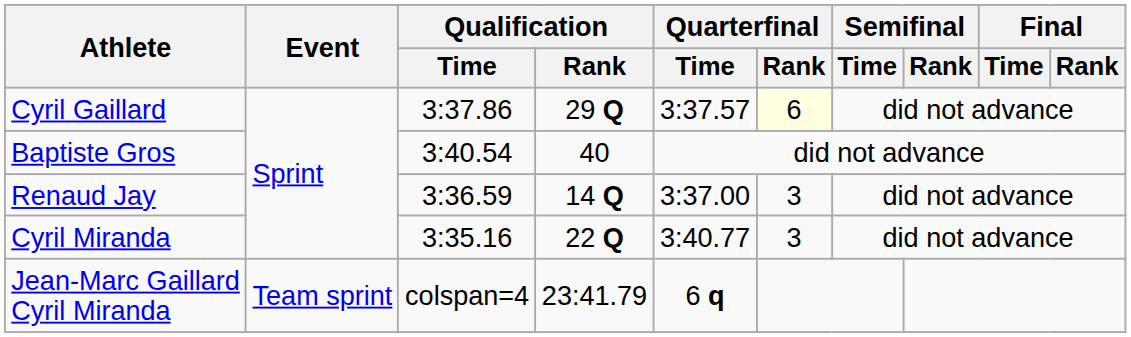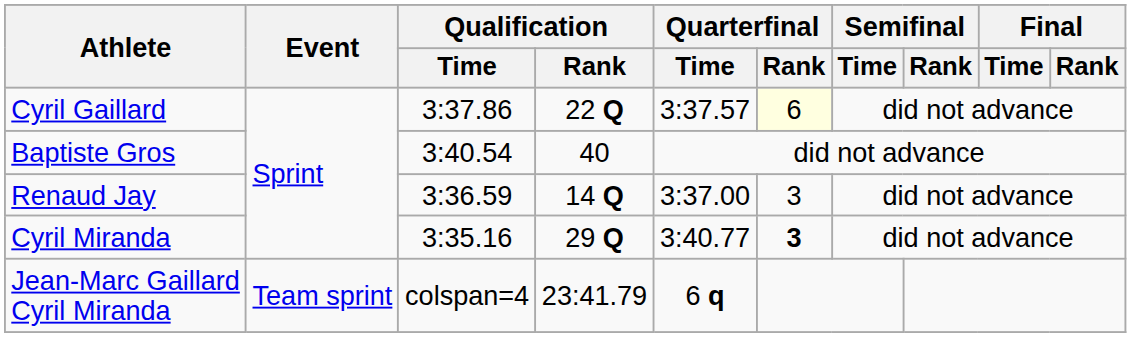(595, 110) 29 Q -> (595, 110) 22 Q
(595, 238) 22 Q -> (595, 238) 29 Q
(794, 238) normal -> (794, 238) bold
